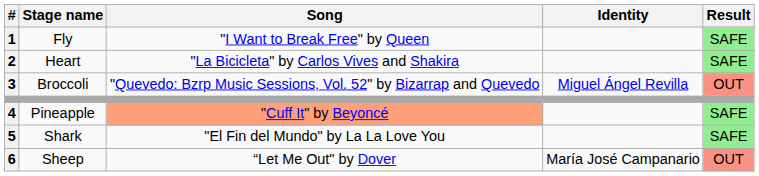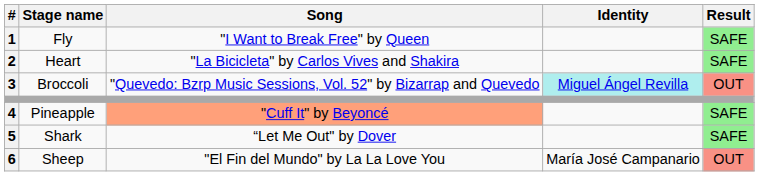(623, 84) no background -> (623, 84) paleturquoise background
(325, 136) "El Fin del Mundo" by La La Love You -> (325, 136) “Let Me Out" by Dover
(325, 159) “Let Me Out" by Dover -> (325, 159) "El Fin del Mundo" by La La Love You
